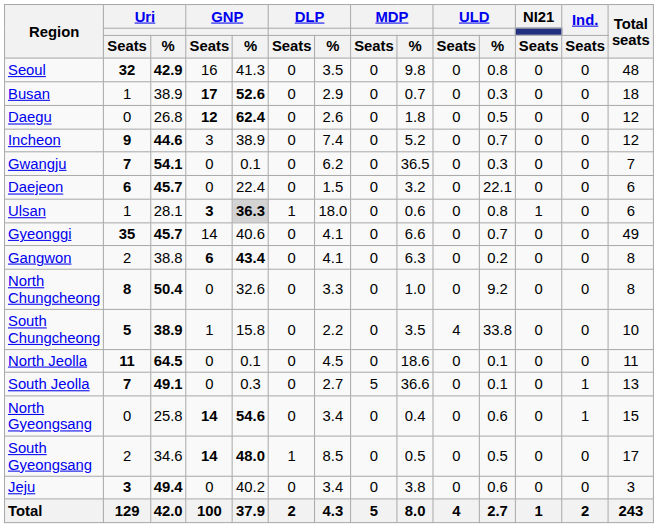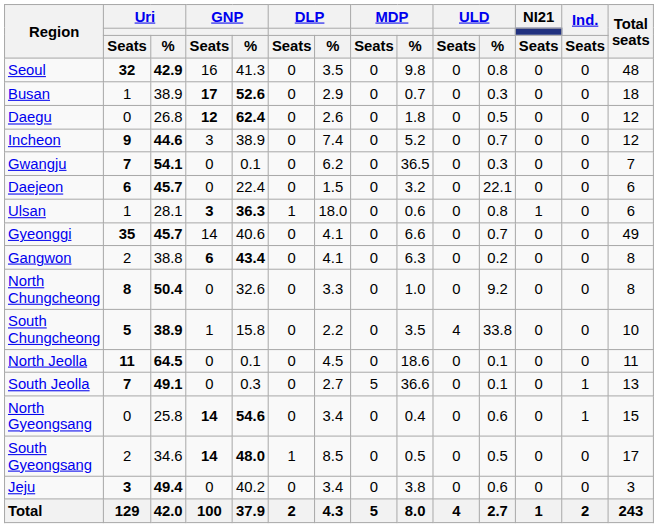(251, 211) lightgrey background -> (251, 211) no background
